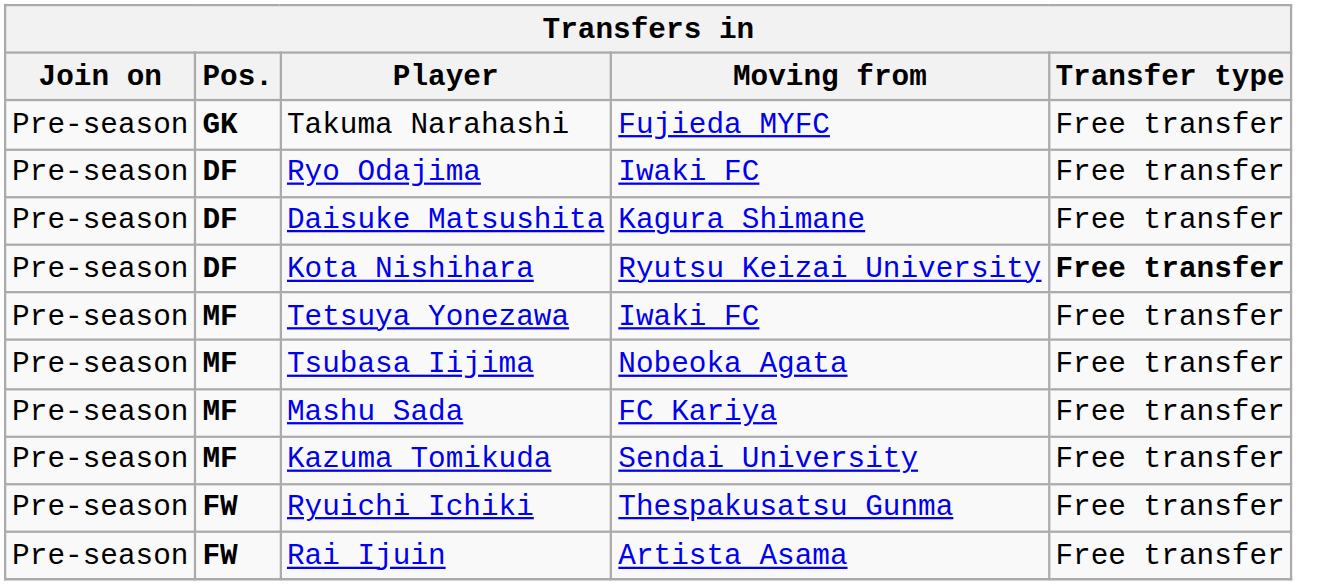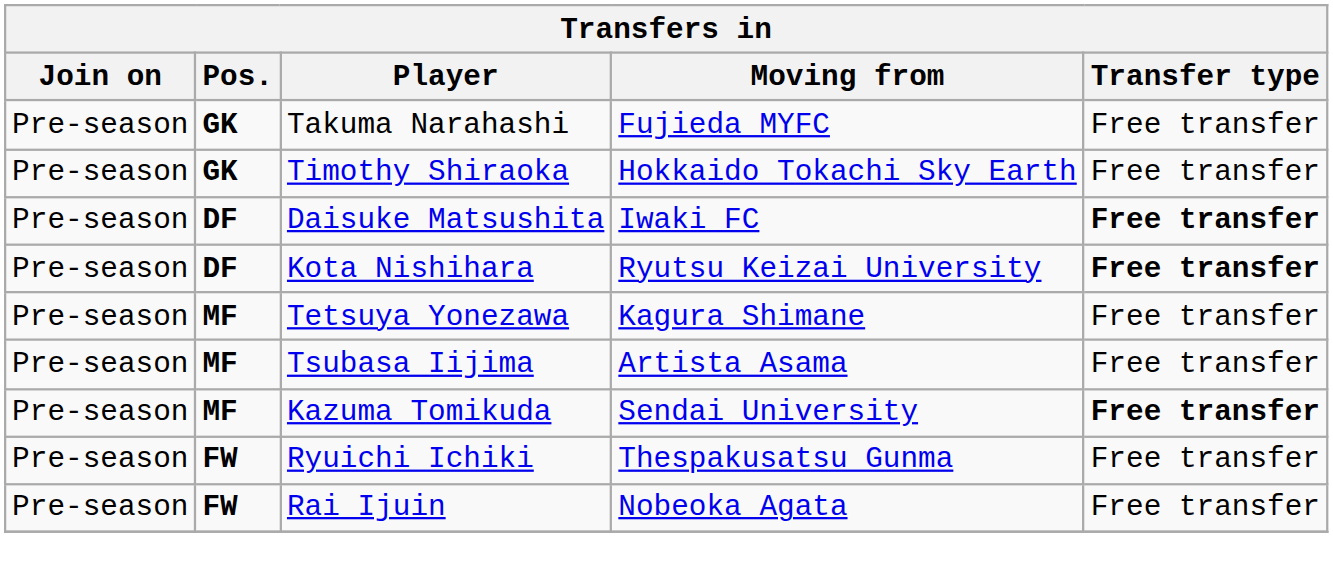+ row: (428, 173)
- row: (384, 173)
(742, 221) Kagura Shimane -> (689, 221) Iwaki FC
(1170, 221) normal -> (1205, 221) bold
(689, 316) Iwaki FC -> (742, 316) Kagura Shimane
(733, 364) Nobeoka Agata -> (733, 364) Artista Asama
- row: (375, 412)
(1170, 460) normal -> (1205, 412) bold
(733, 556) Artista Asama -> (733, 508) Nobeoka Agata
